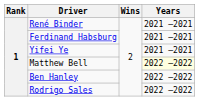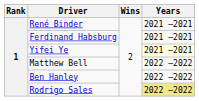(168, 50) no background -> (168, 50) lightyellow background
(168, 63) lightyellow background -> (168, 63) no background
(168, 90) no background -> (168, 90) khaki background
